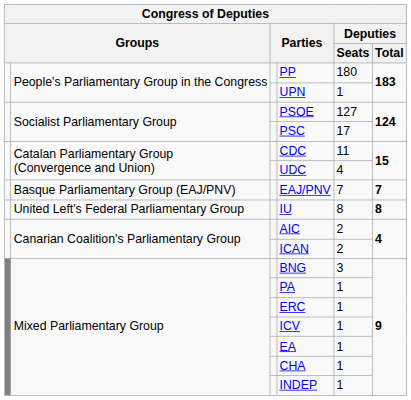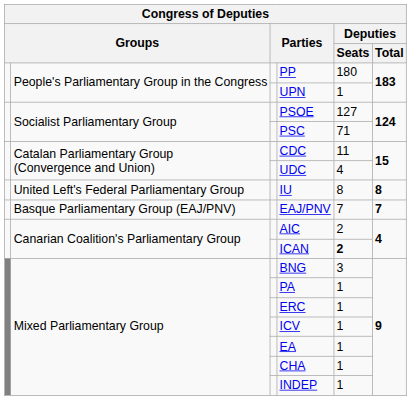(343, 131) 17 -> (343, 131) 71
rows swapped: (286, 209) <-> (305, 190)
(340, 248) normal -> (340, 248) bold
